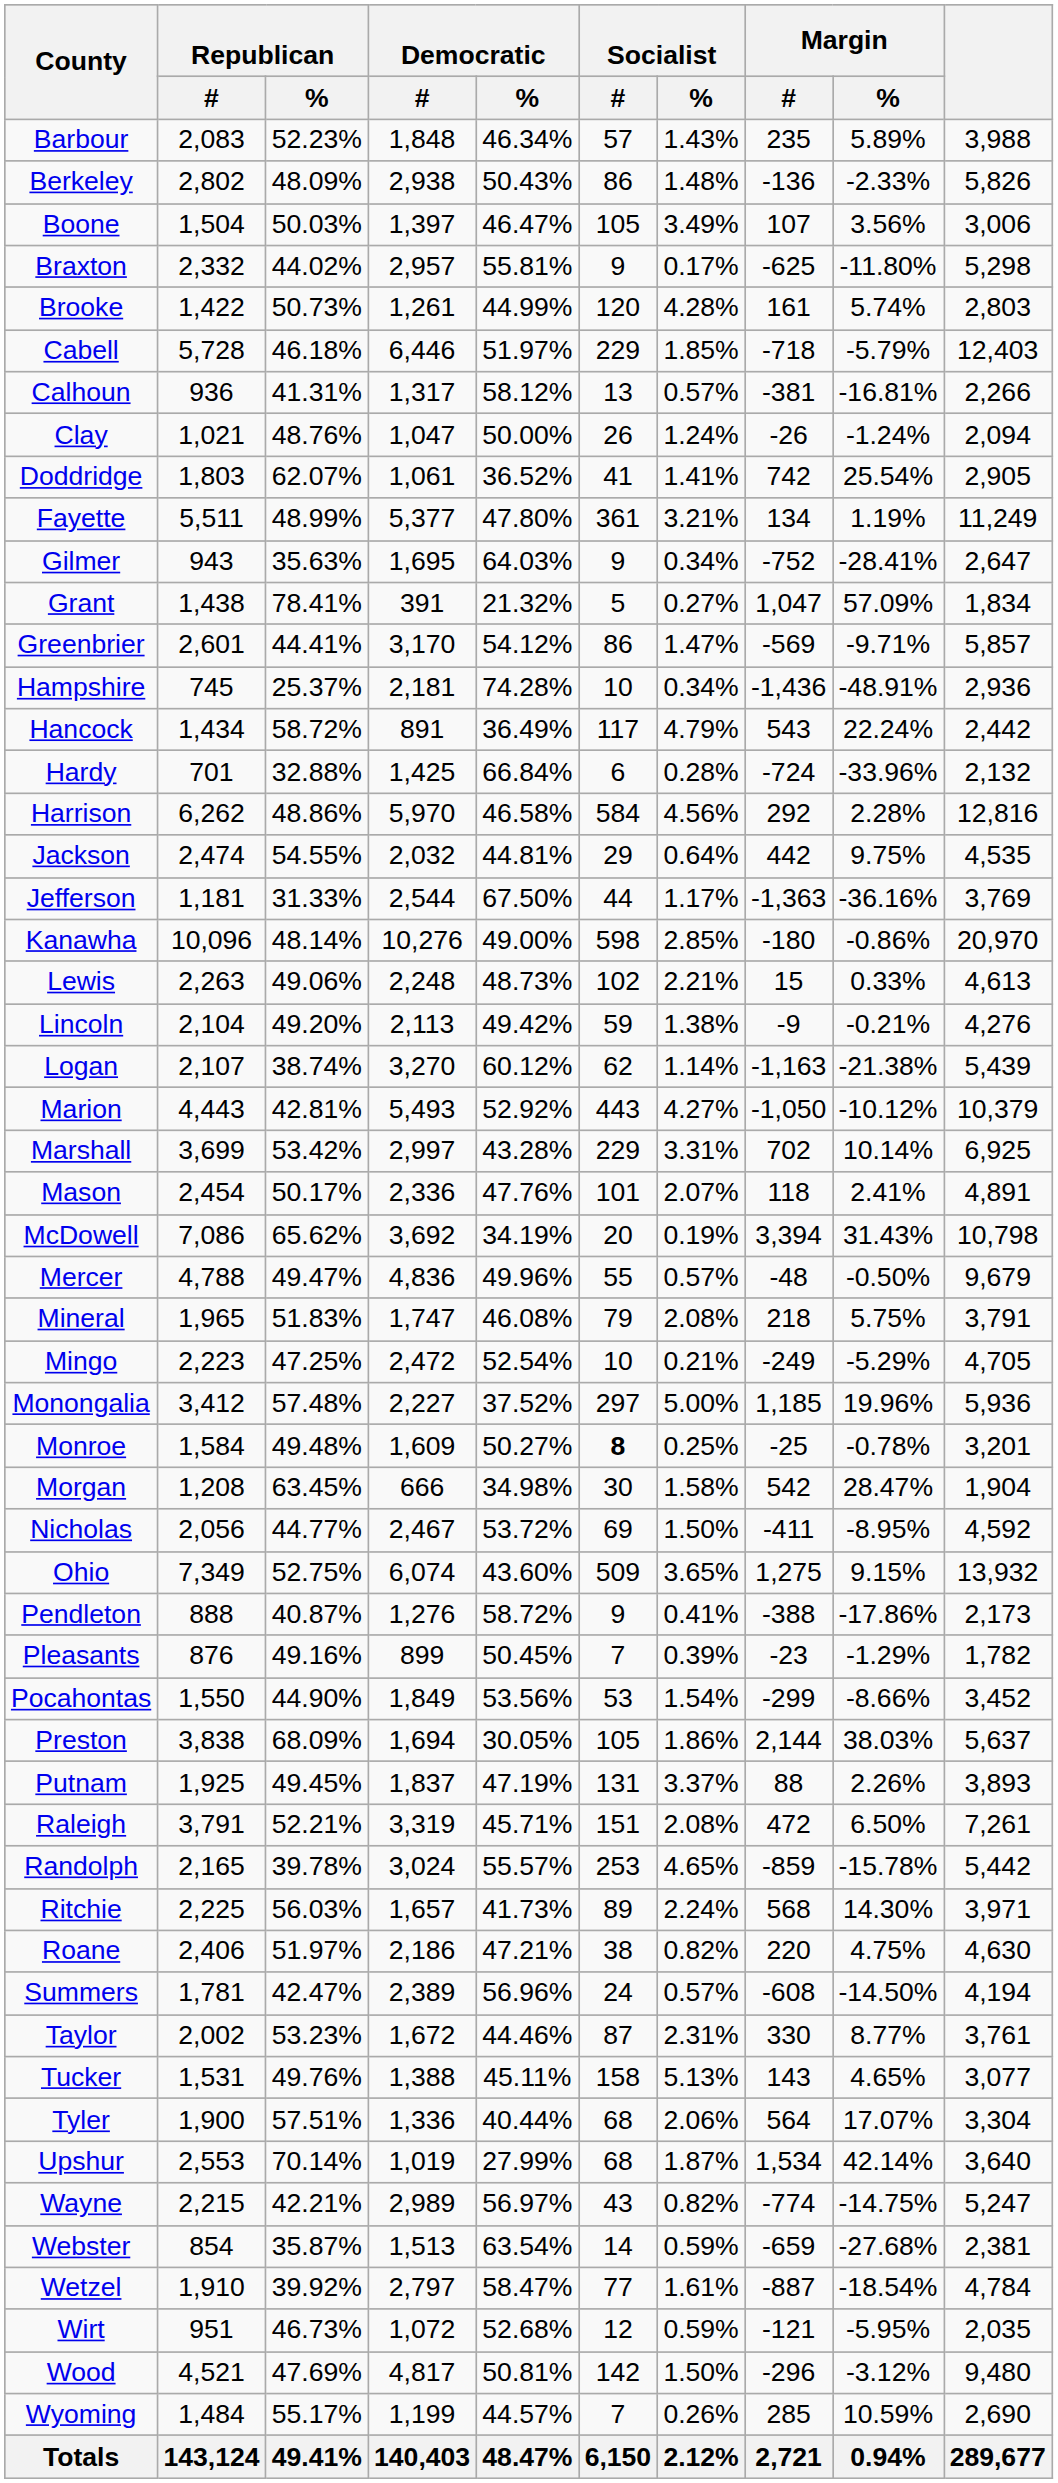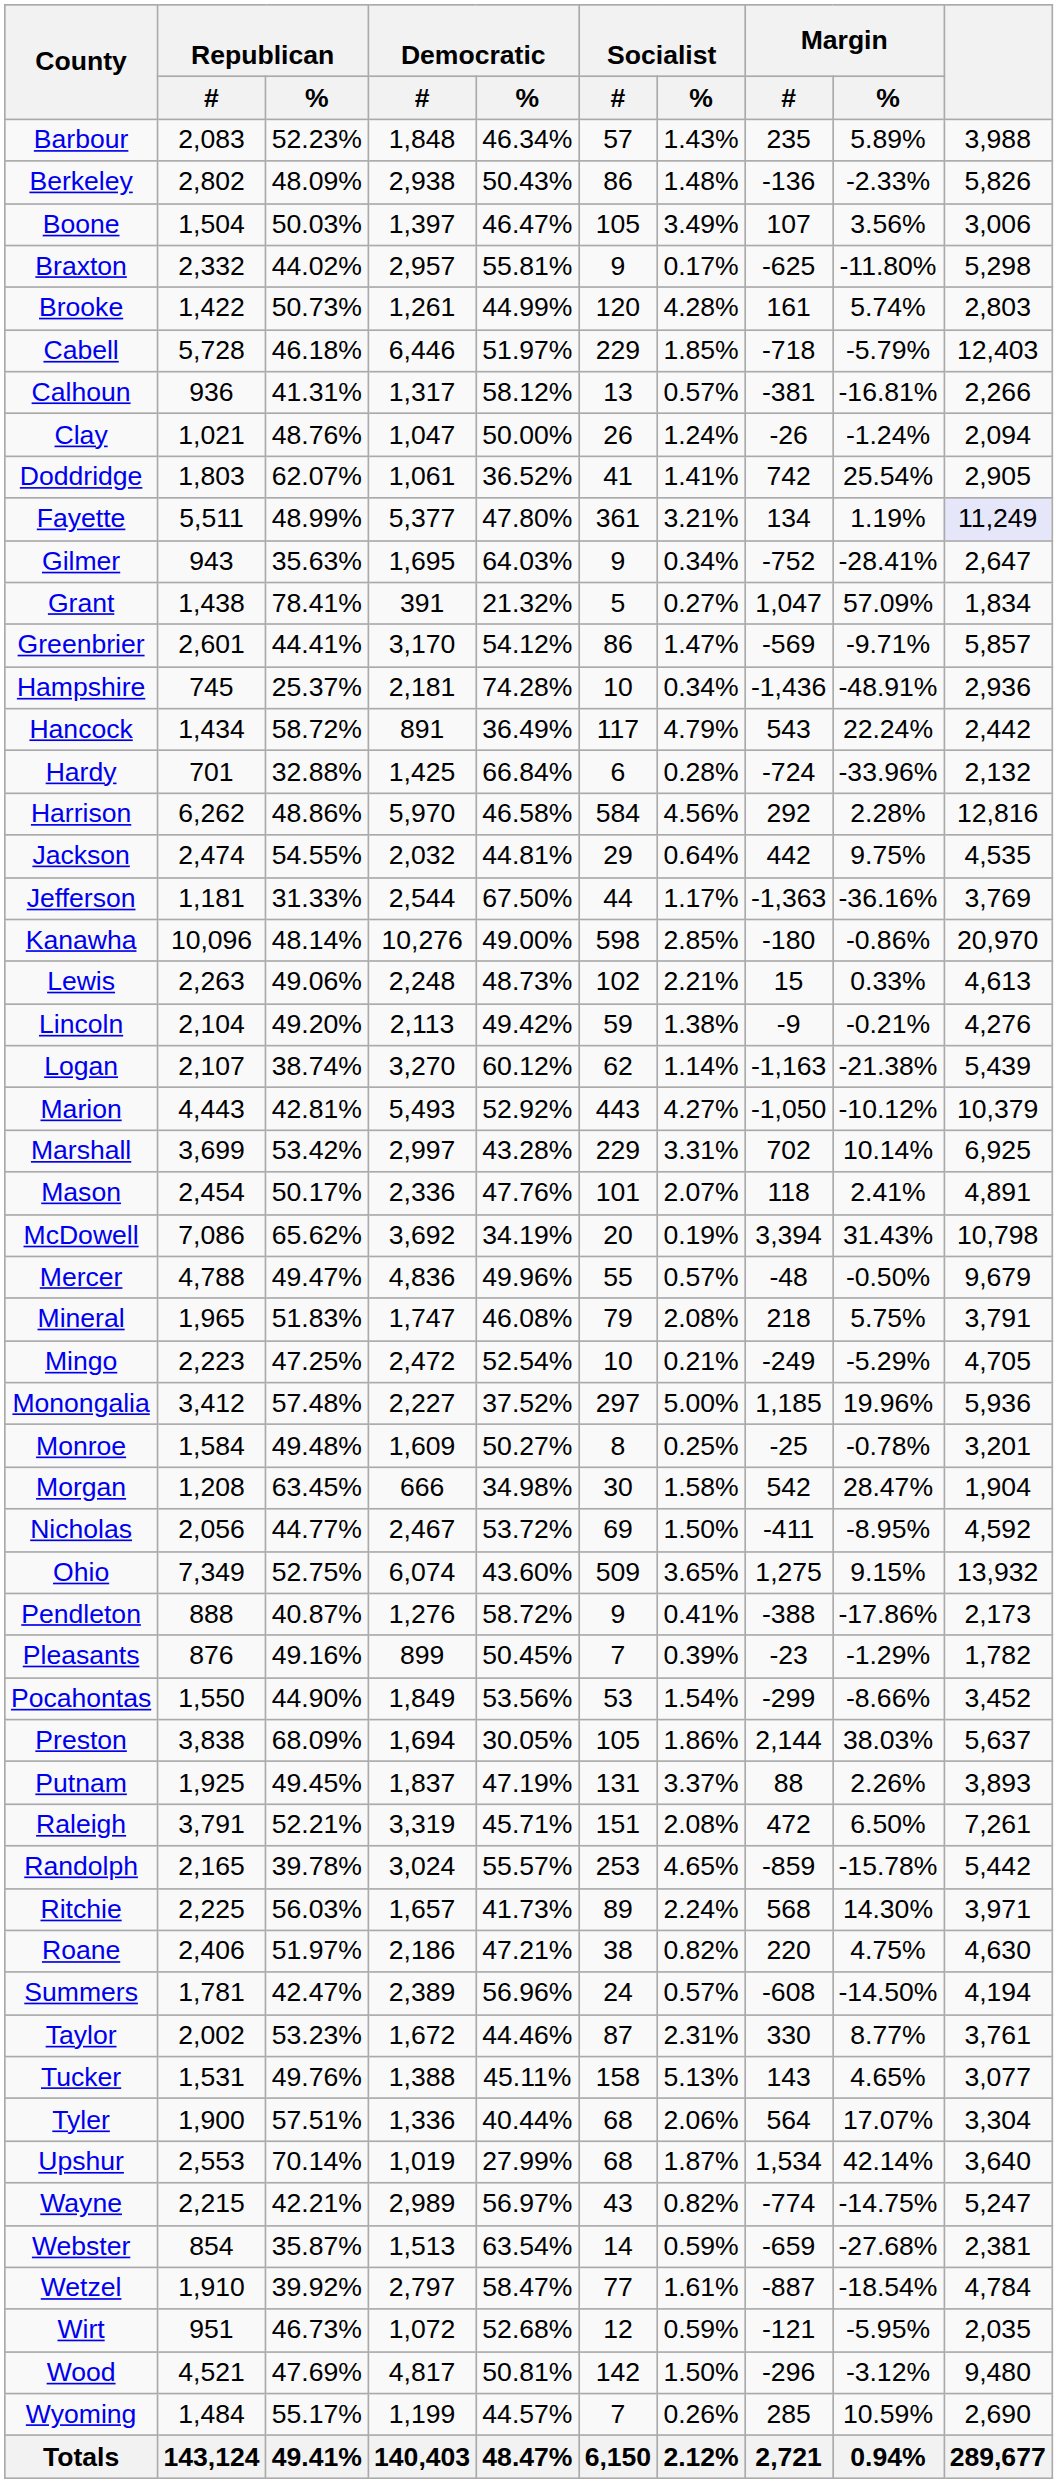(998, 518) no background -> (998, 518) lavender background
(618, 1445) bold -> (618, 1445) normal
